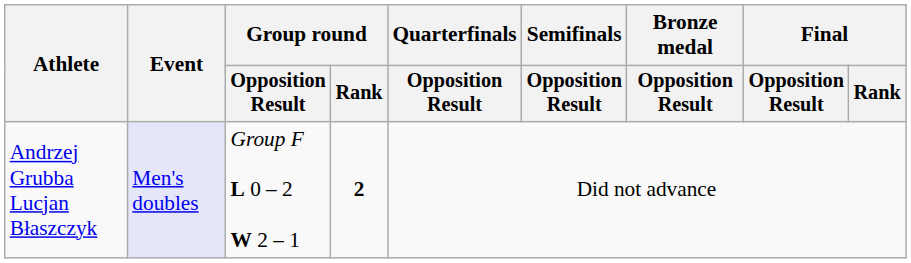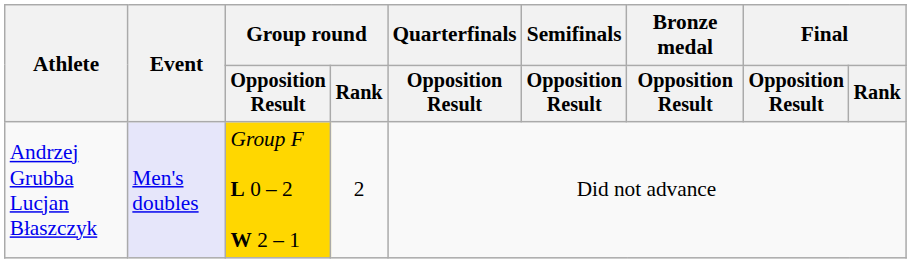(267, 190) no background -> (267, 190) gold background
(359, 190) bold -> (359, 190) normal
